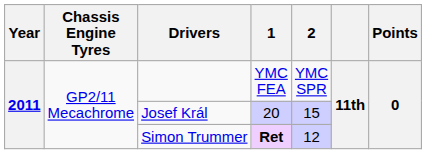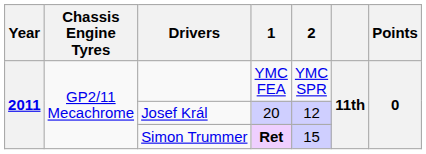(312, 113) 15 -> (312, 113) 12
(312, 136) 12 -> (312, 136) 15
